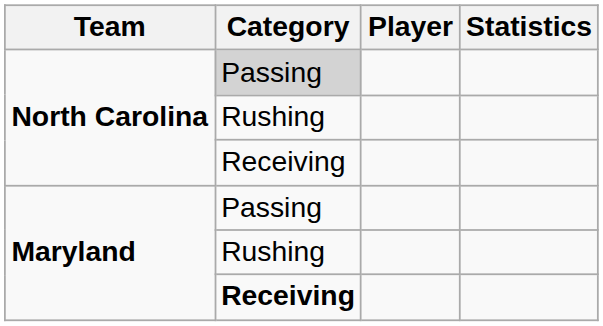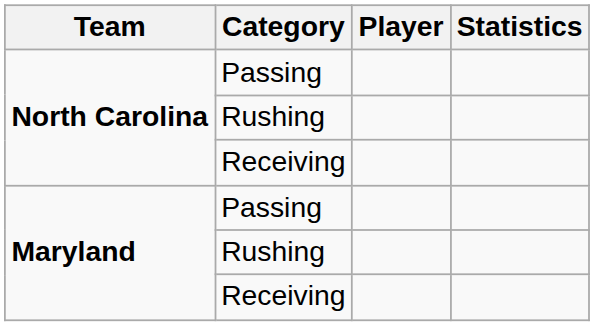(272, 72) lightgrey background -> (272, 72) no background
(288, 296) bold -> (283, 296) normal
